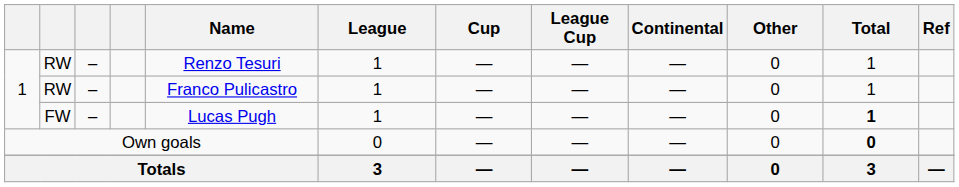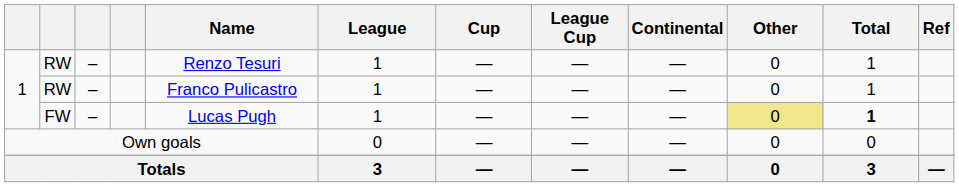(775, 116) no background -> (775, 116) khaki background
(871, 143) bold -> (871, 143) normal
